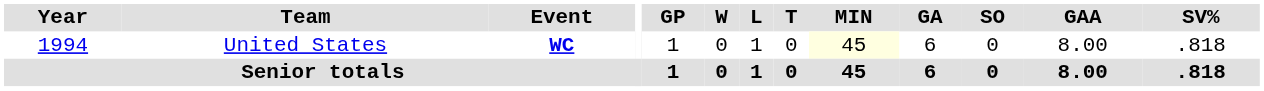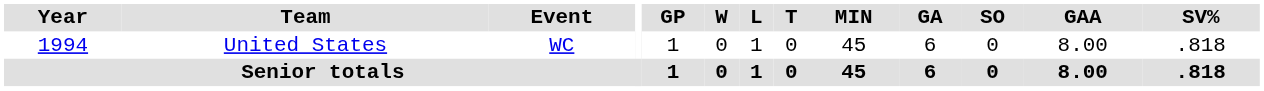(562, 45) bold -> (562, 45) normal
(854, 45) lightyellow background -> (854, 45) no background
